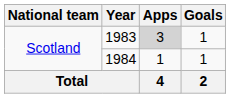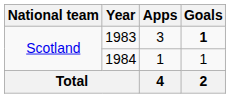(160, 37) lightgrey background -> (160, 37) no background
(203, 37) normal -> (203, 37) bold
